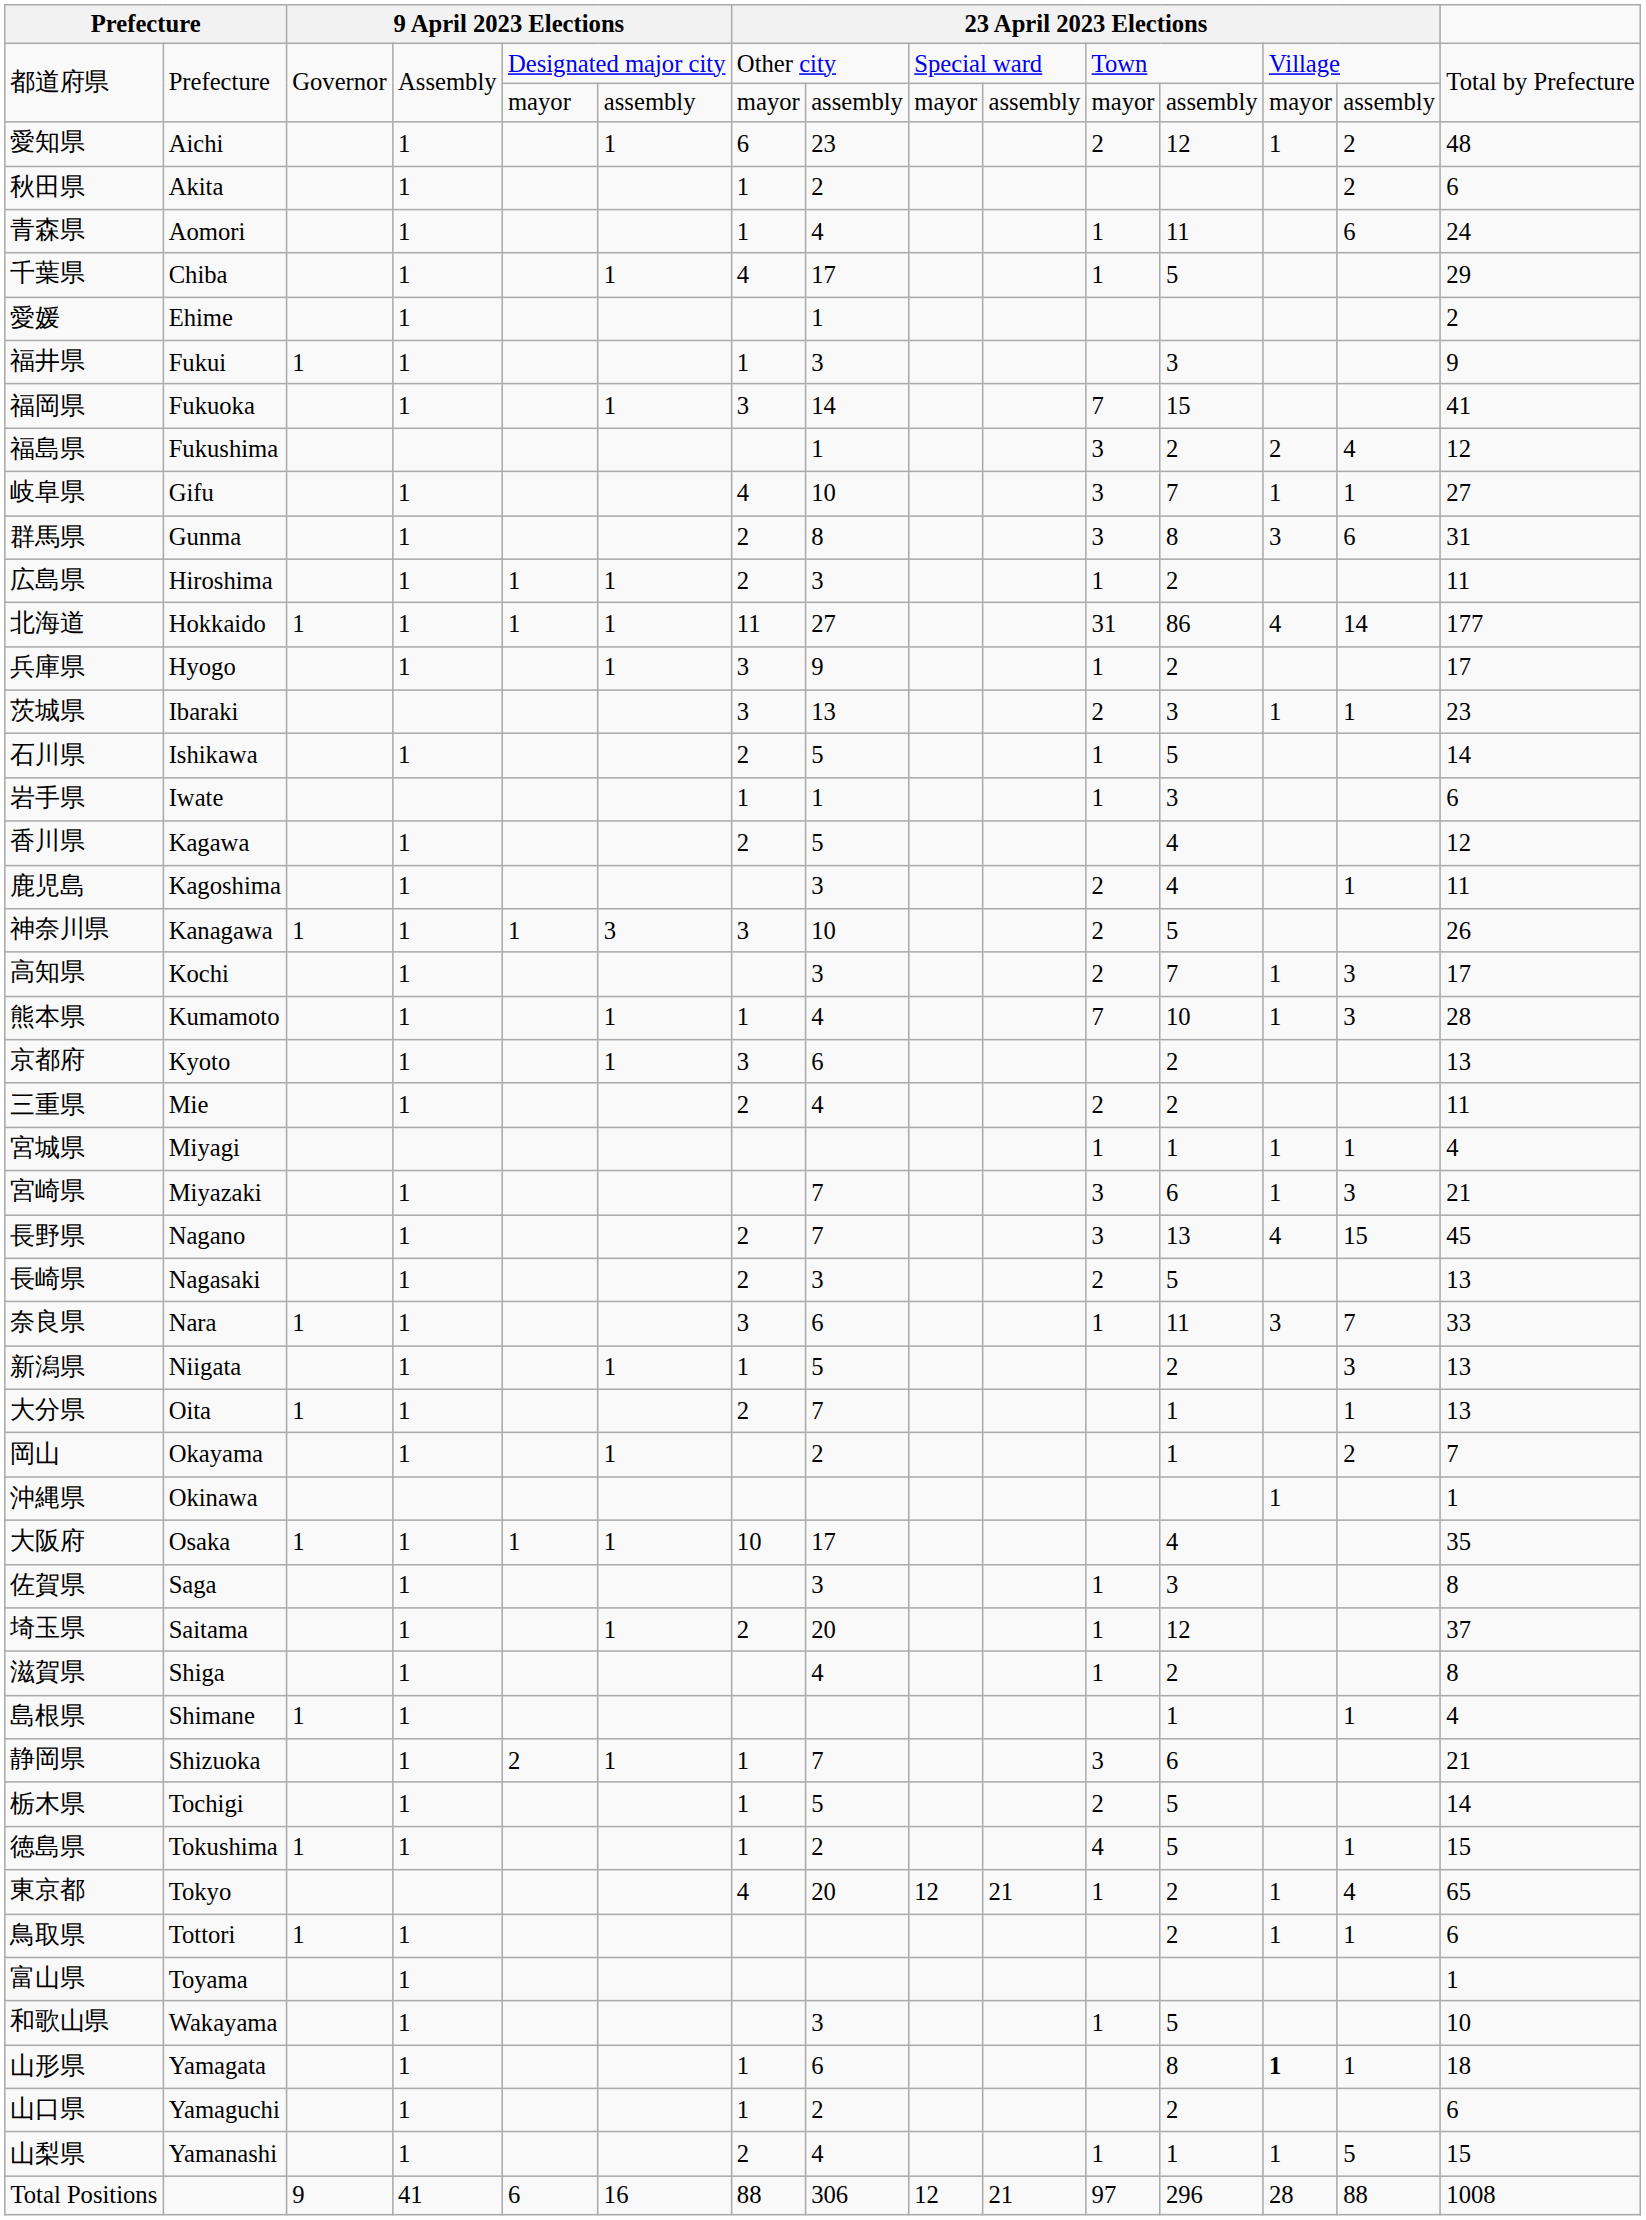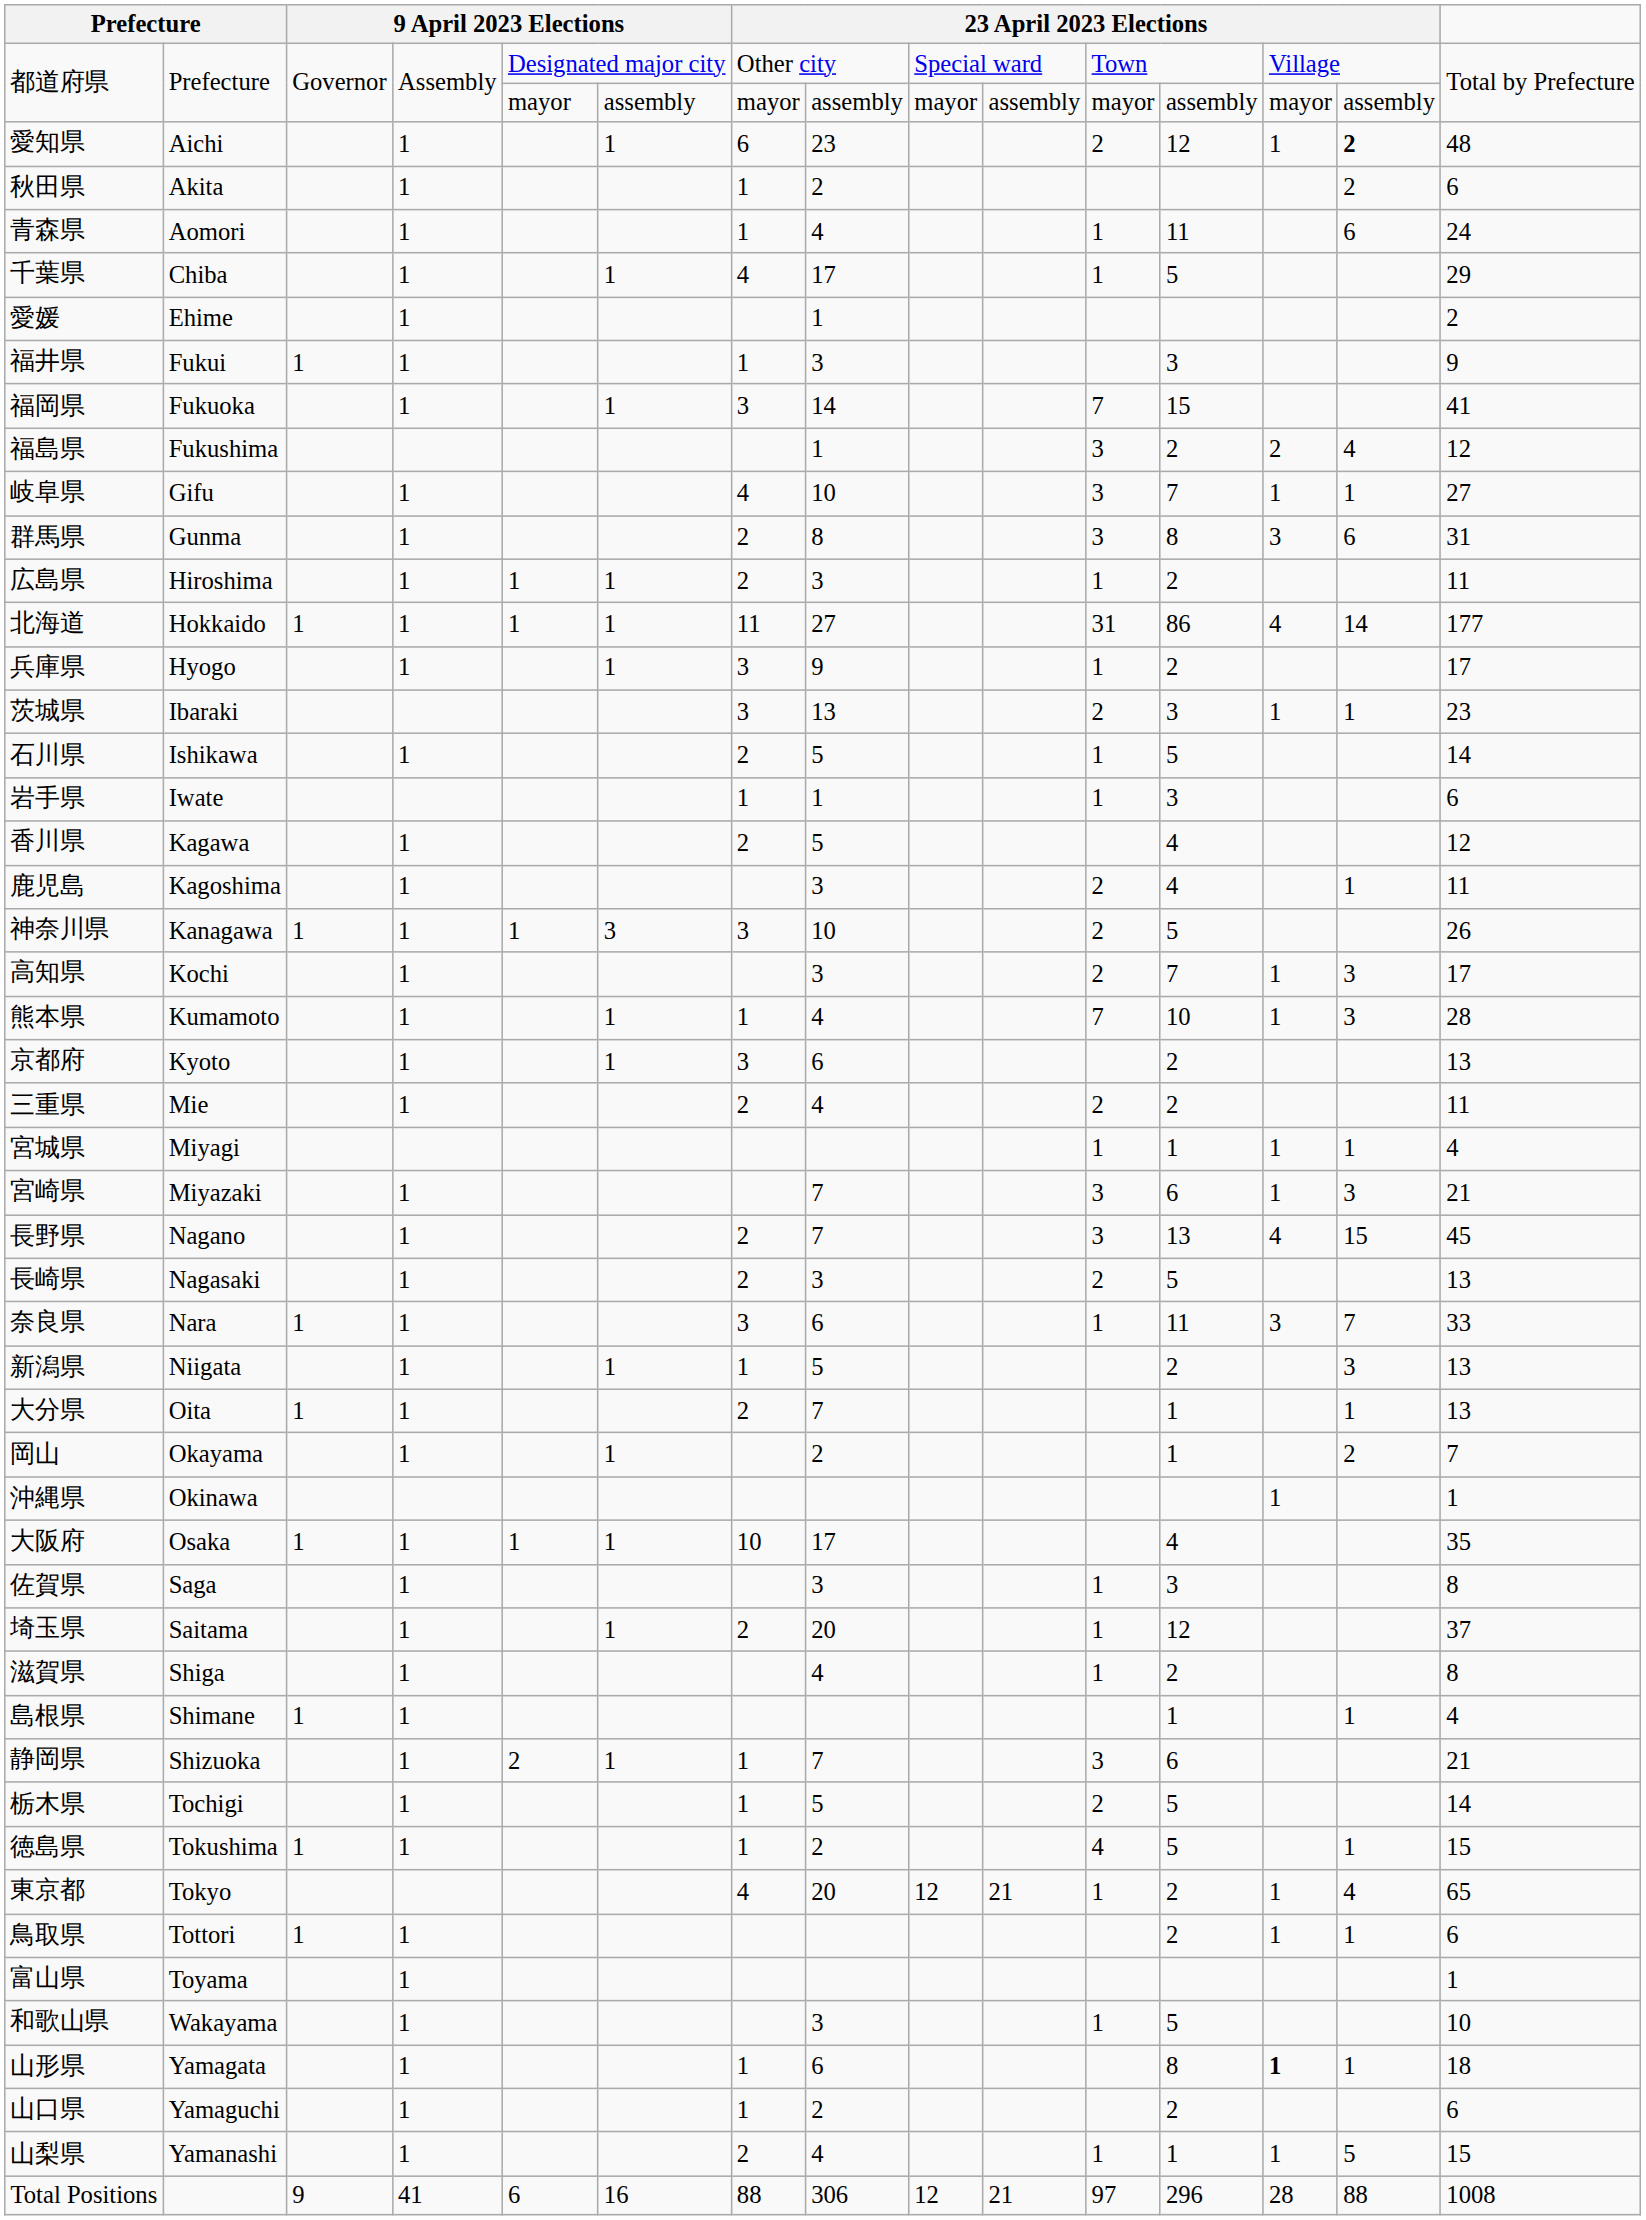(1349, 143) normal -> (1349, 143) bold
